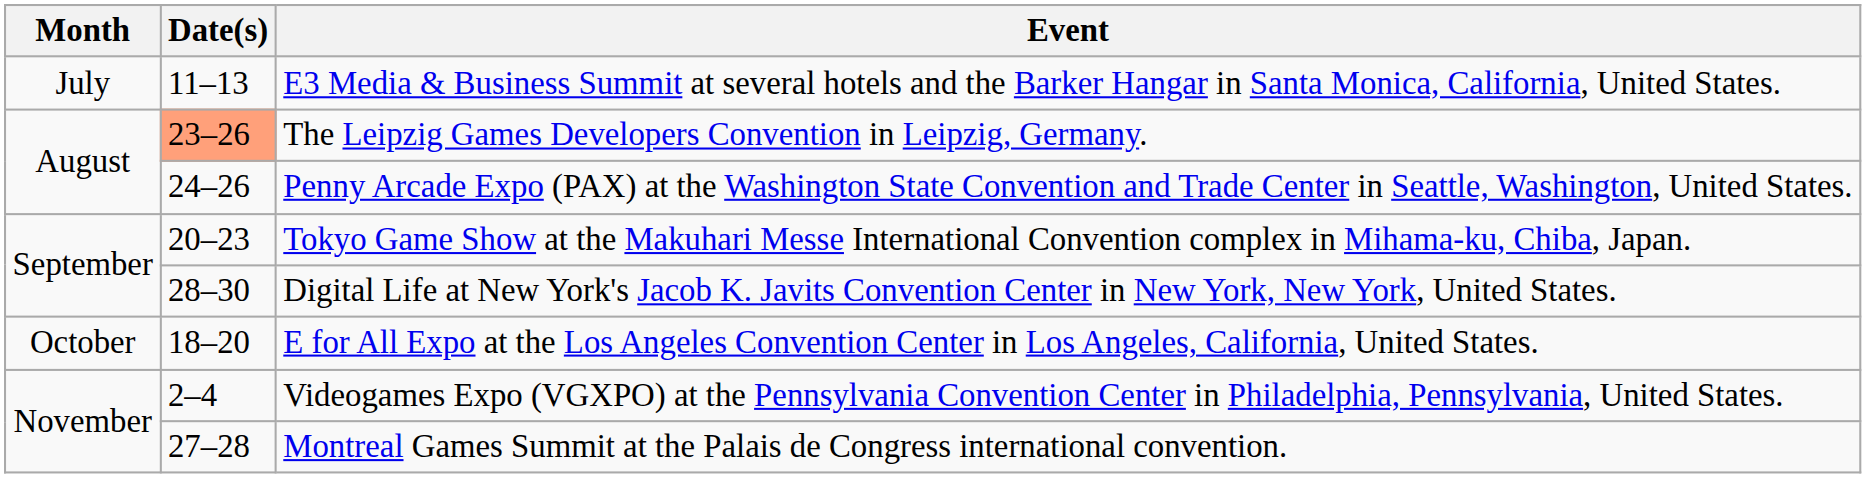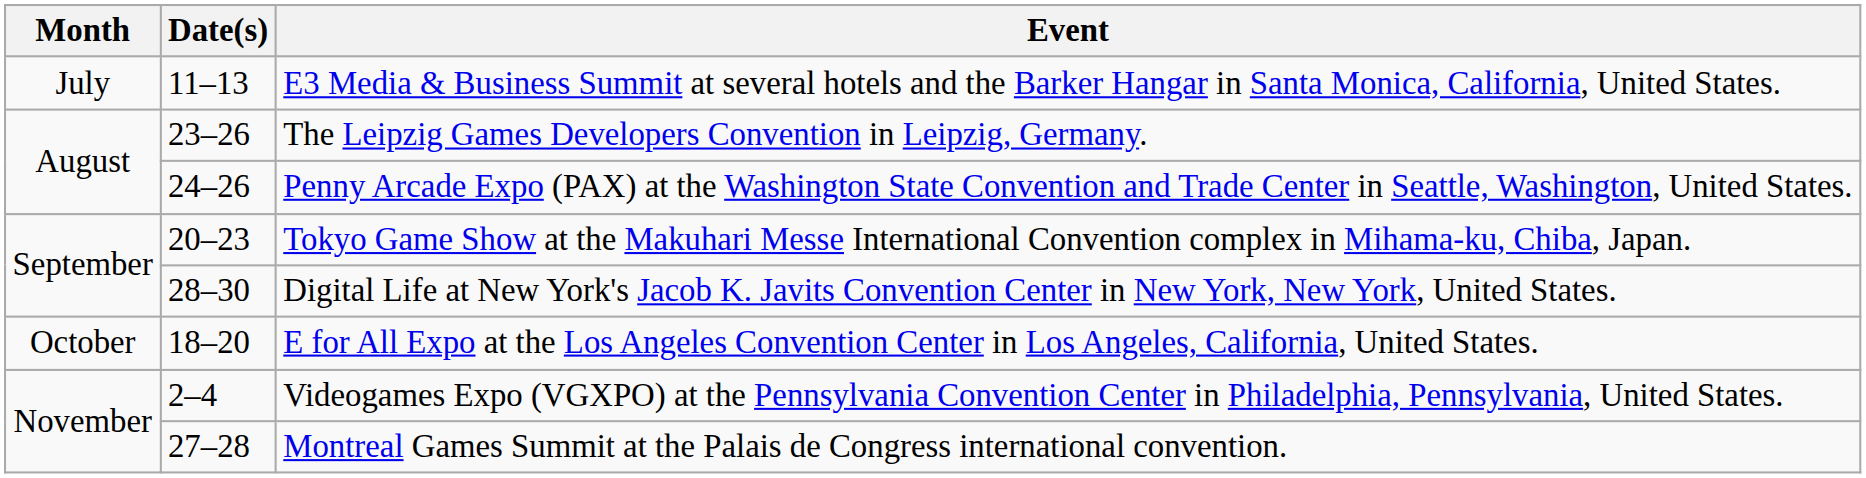(209, 134) lightsalmon background -> (209, 134) no background
